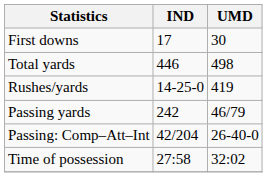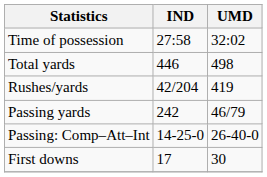rows swapped: (43, 40) <-> (66, 159)
(180, 88) 14-25-0 -> (177, 88) 42/204
(177, 135) 42/204 -> (180, 135) 14-25-0
